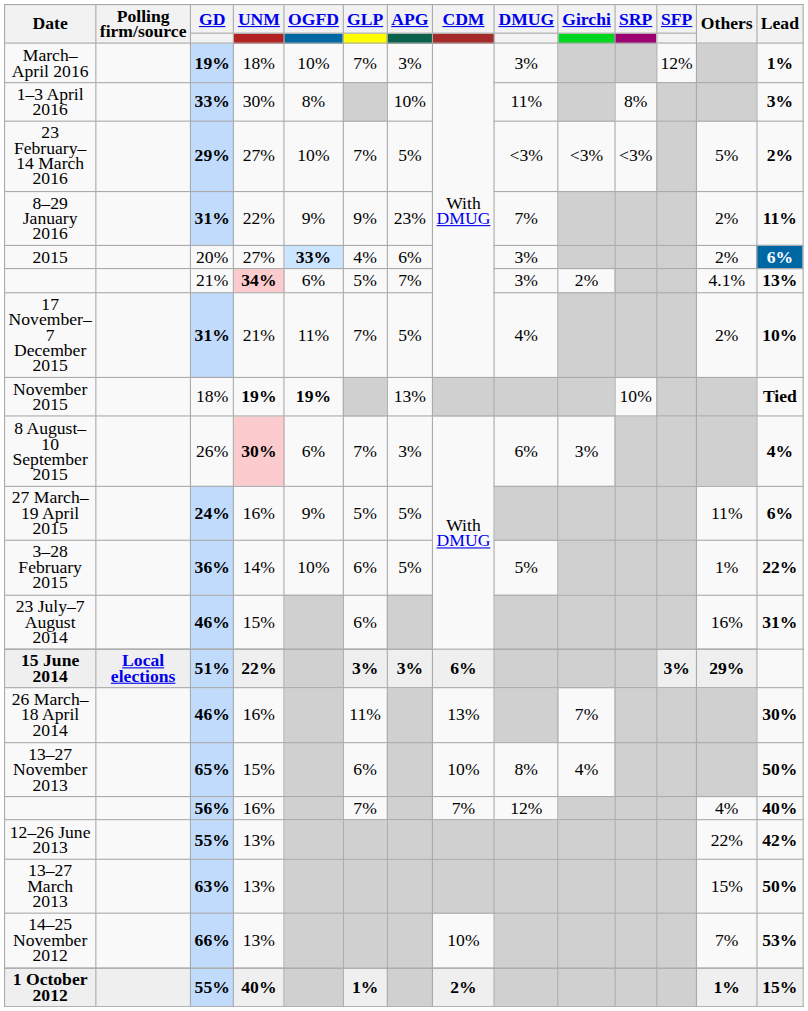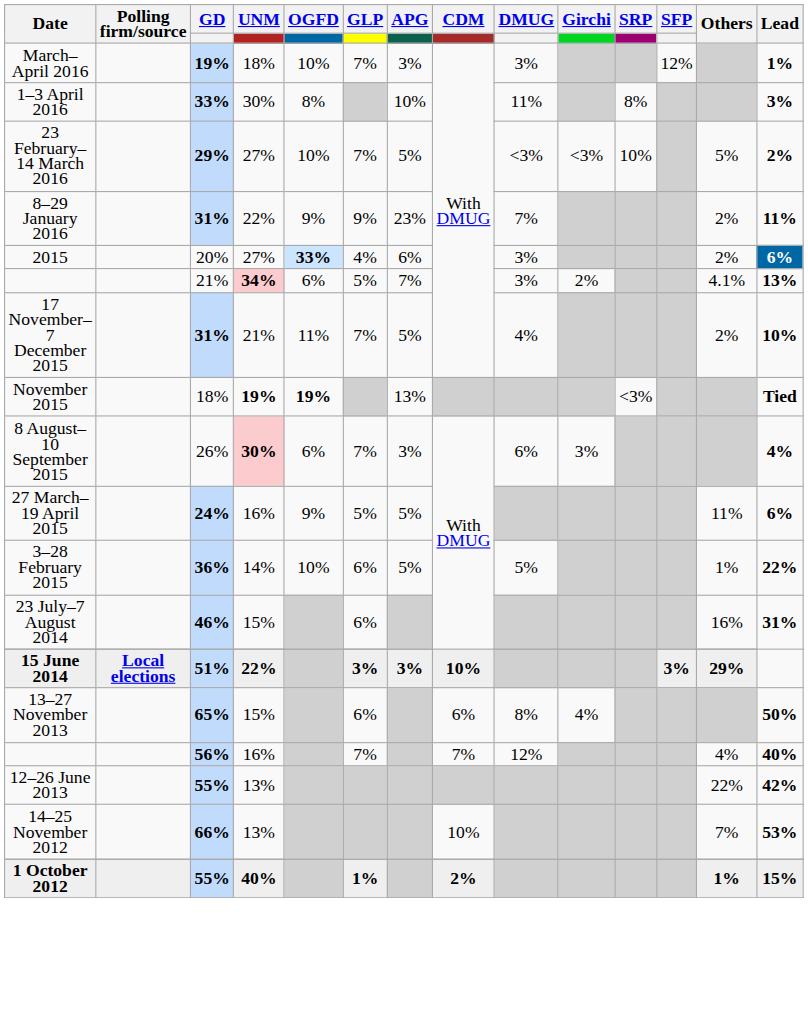(636, 156) <3% -> (636, 156) 10%
(636, 396) 10% -> (636, 396) <3%
(463, 668) 6% -> (463, 668) 10%
- row: (50, 715)
(463, 769) 10% -> (463, 715) 6%
- row: (50, 886)
